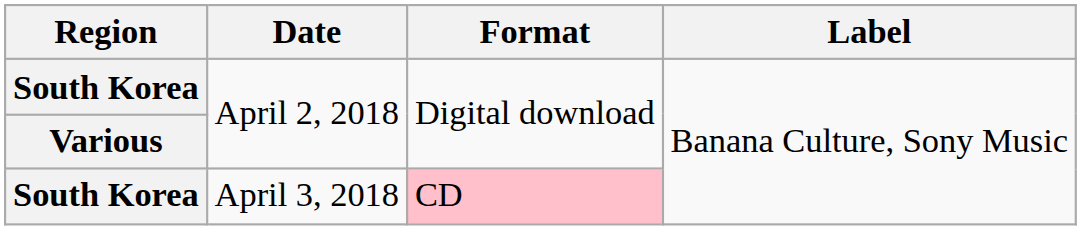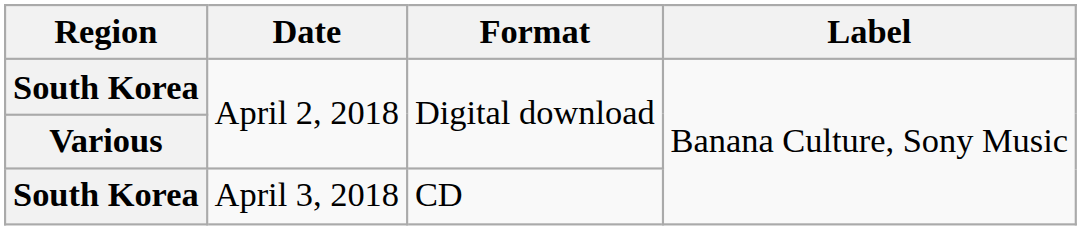(439, 195) pink background -> (439, 195) no background
